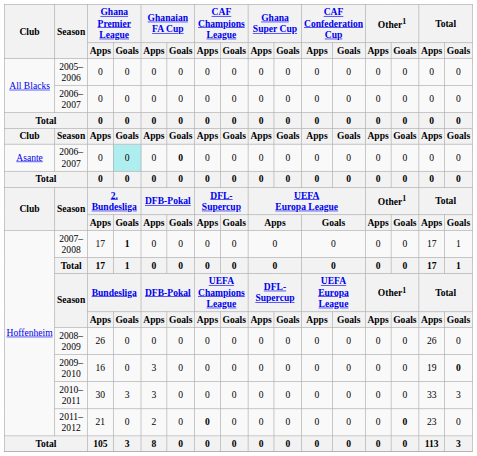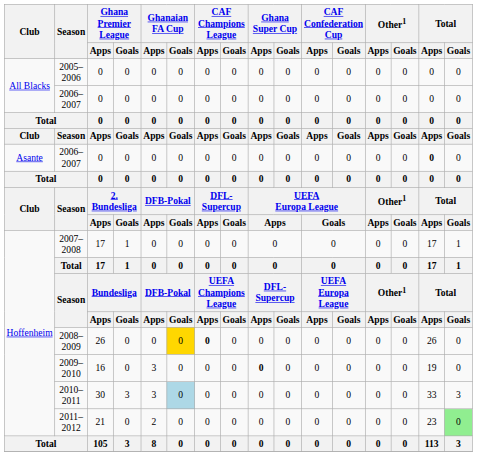(127, 158) paleturquoise background -> (127, 158) no background
(181, 158) bold -> (181, 158) normal
(432, 158) normal -> (432, 158) bold
(127, 244) bold -> (127, 244) normal
(181, 341) no background -> (181, 341) gold background
(207, 341) normal -> (207, 341) bold
(261, 368) normal -> (261, 368) bold
(458, 368) bold -> (458, 368) normal
(181, 395) no background -> (181, 395) lightblue background
(207, 422) bold -> (207, 422) normal
(405, 422) bold -> (405, 422) normal
(458, 422) no background -> (458, 422) lightgreen background
